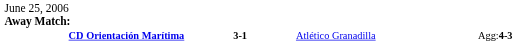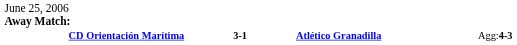(336, 35) normal -> (339, 35) bold
